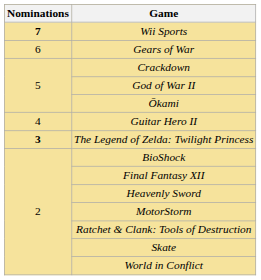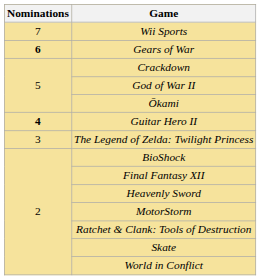(38, 31) bold -> (38, 31) normal
(38, 49) normal -> (38, 49) bold
(38, 121) normal -> (38, 121) bold
(38, 139) bold -> (38, 139) normal
